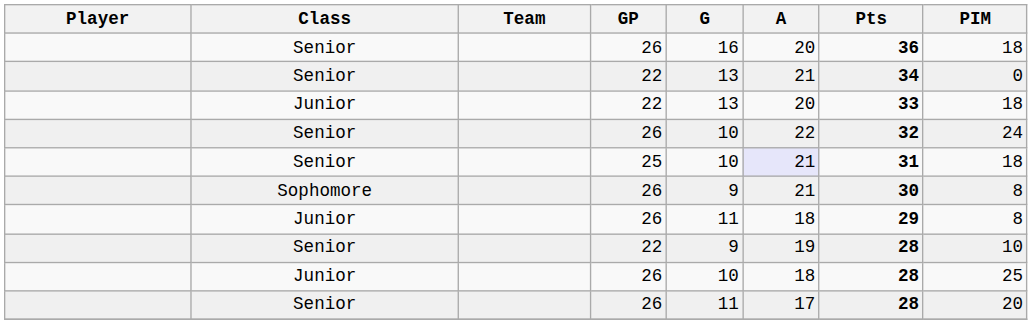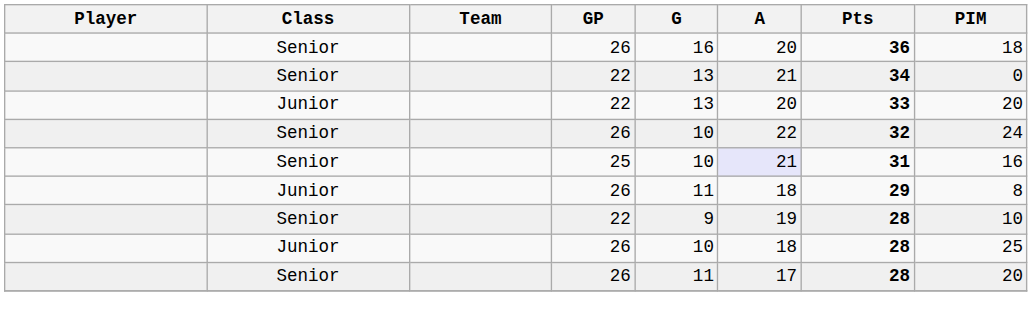(1012, 105) 18 -> (1012, 105) 20
(1012, 162) 18 -> (1012, 162) 16
- row: (325, 191)
